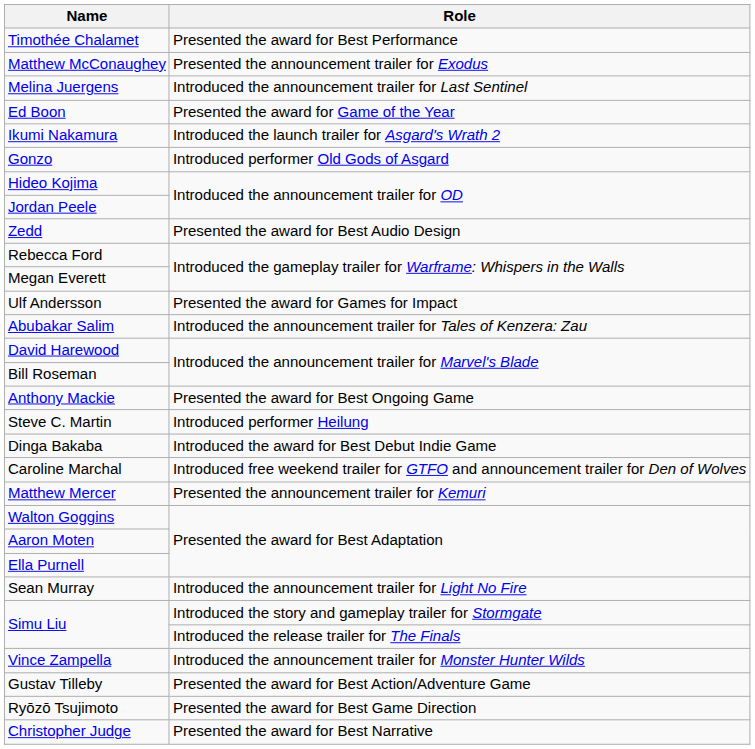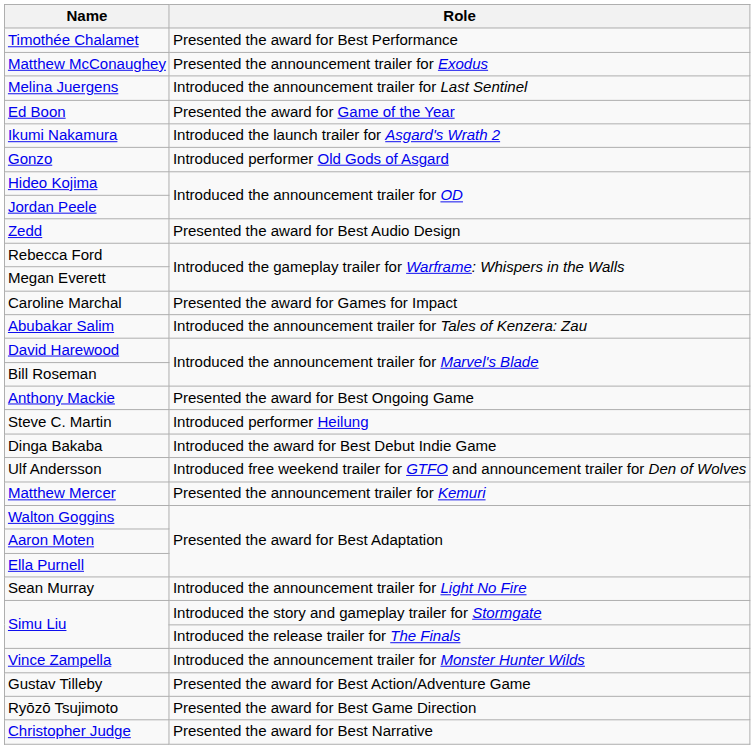(55, 302) Ulf Andersson -> (65, 302) Caroline Marchal
(65, 469) Caroline Marchal -> (55, 469) Ulf Andersson
